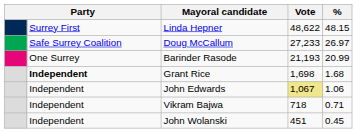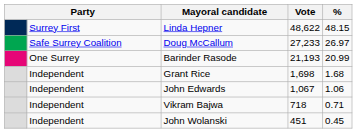(58, 74) bold -> (56, 74) normal
(302, 89) khaki background -> (302, 89) no background
